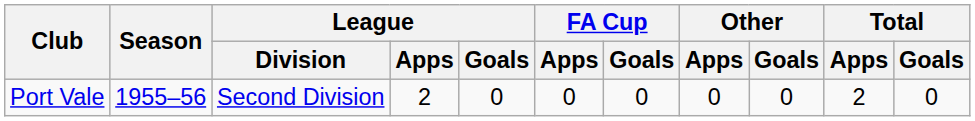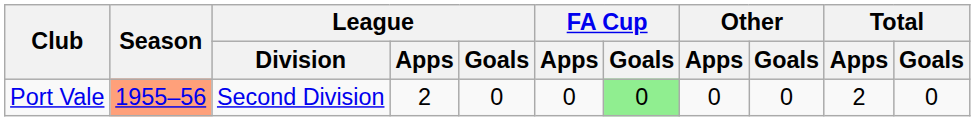(161, 97) no background -> (161, 97) lightsalmon background
(642, 97) no background -> (642, 97) lightgreen background
